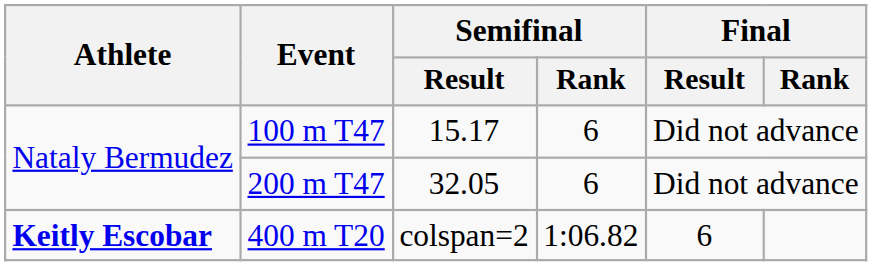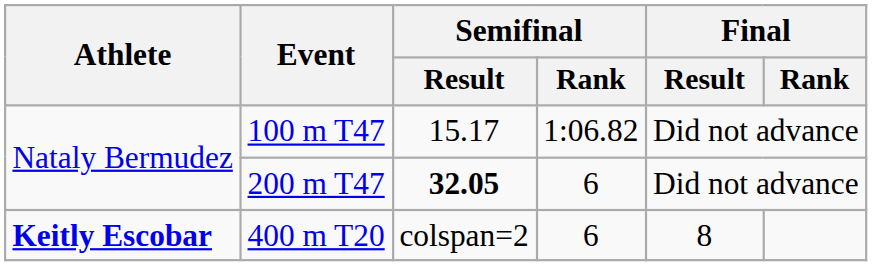(591, 131) 6 -> (591, 131) 1:06.82
(464, 183) normal -> (464, 183) bold
(591, 235) 1:06.82 -> (591, 235) 6
(704, 235) 6 -> (704, 235) 8
